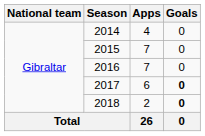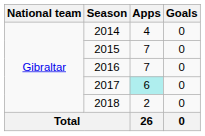(147, 85) no background -> (147, 85) paleturquoise background
(182, 85) bold -> (182, 85) normal
(182, 103) bold -> (182, 103) normal
